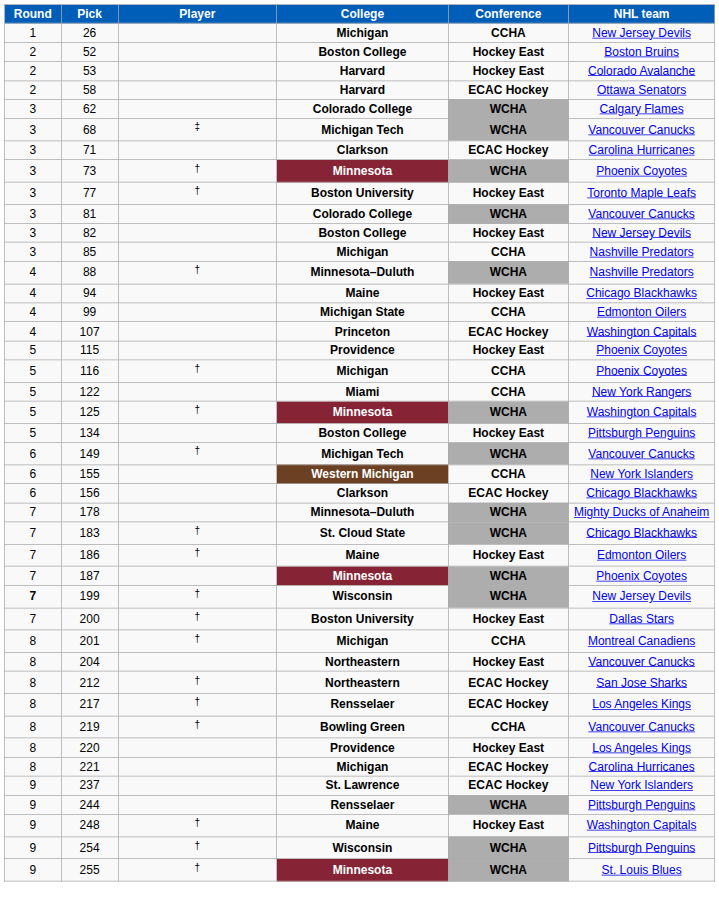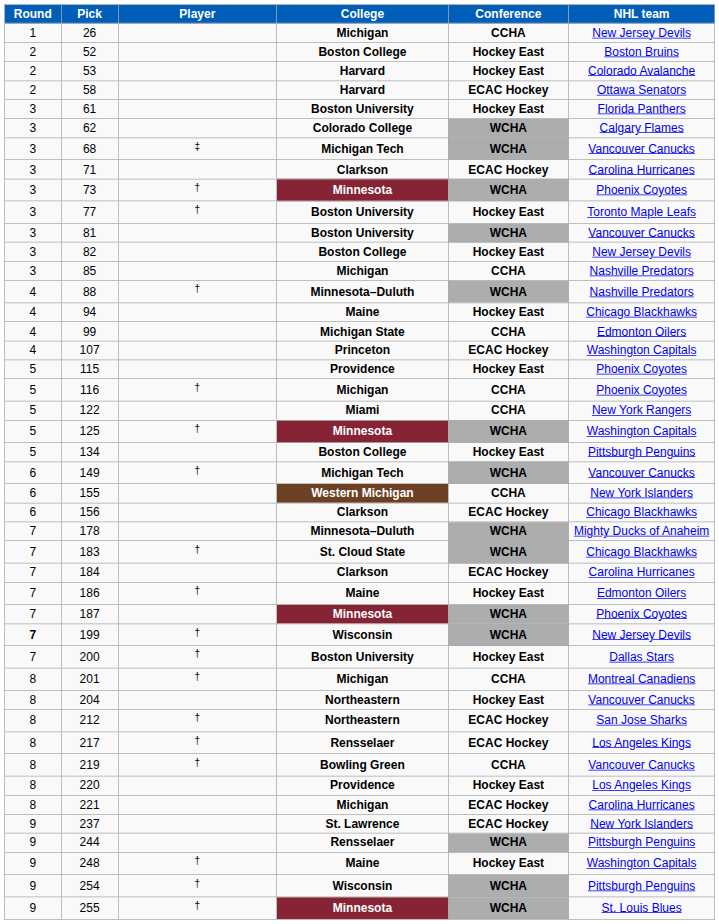+ row: (90, 109)
(362, 214) Colorado College -> (362, 233) Boston University
+ row: (90, 572)
